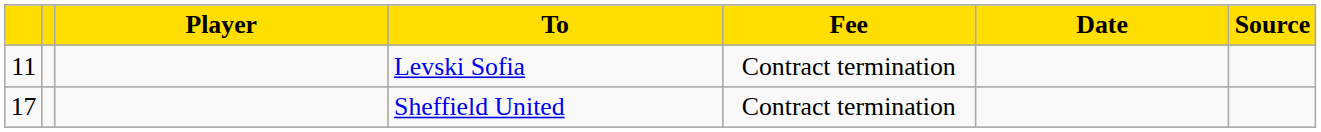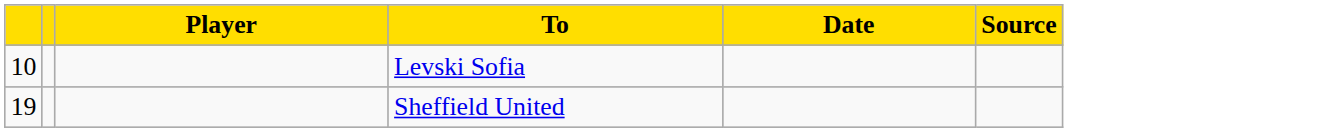- column: (849, 24)
(24, 65) 11 -> (24, 65) 10
(24, 106) 17 -> (24, 106) 19
